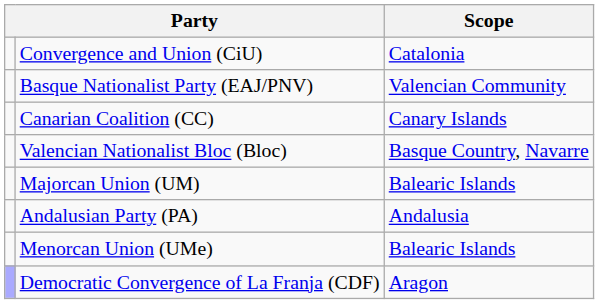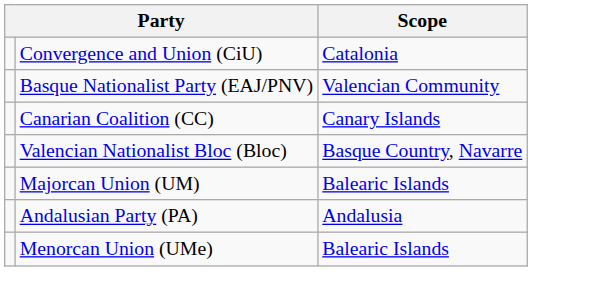- row: (200, 281)
